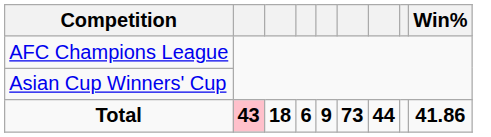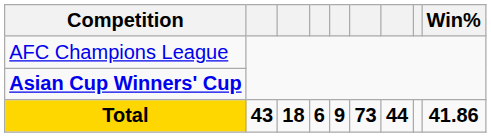(118, 83) normal -> (125, 83) bold
(119, 115) no background -> (125, 115) gold background
(249, 115) pink background -> (262, 115) no background
